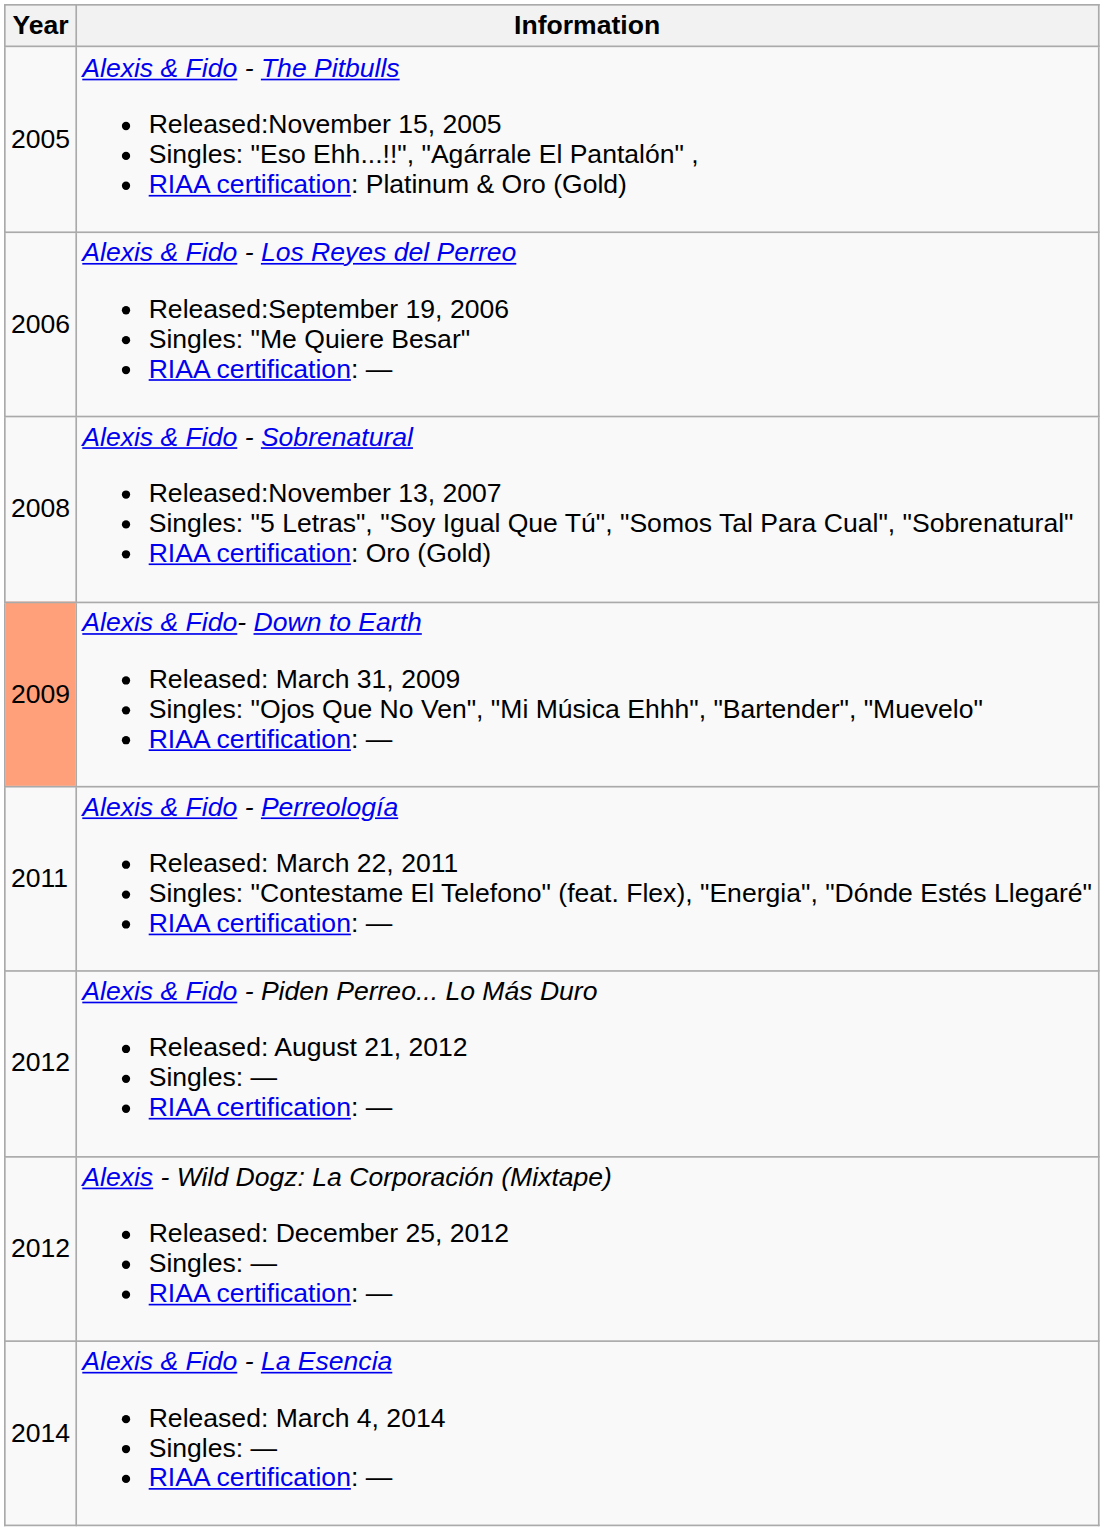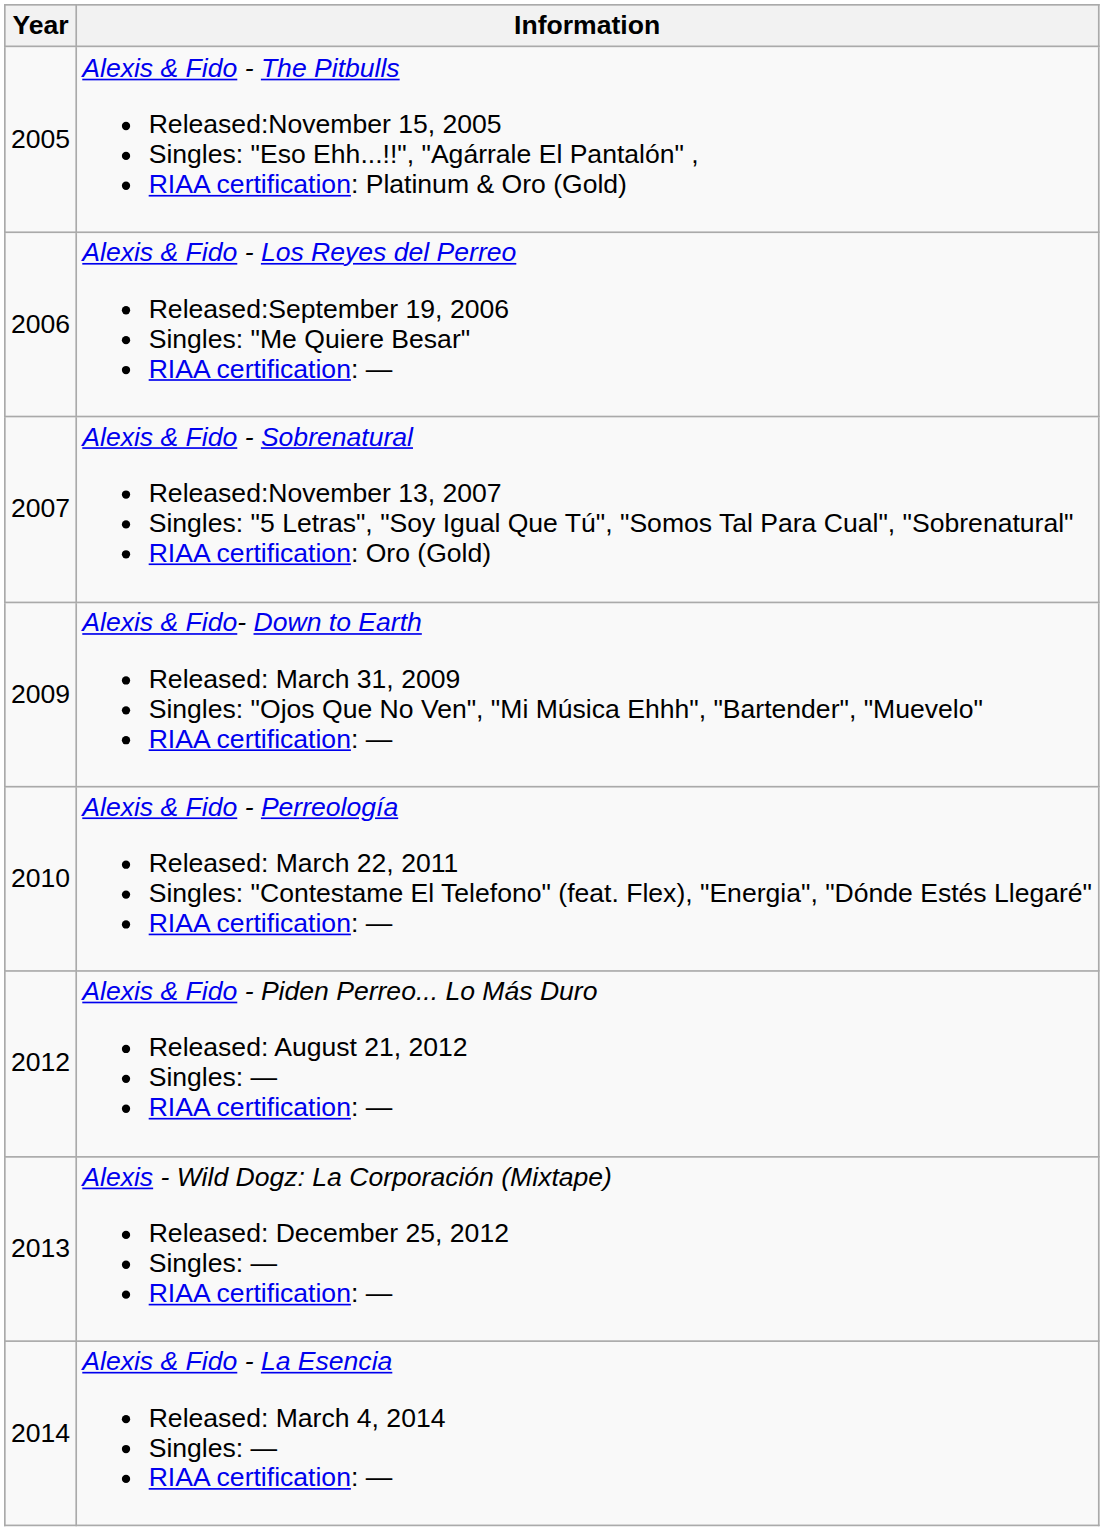(40, 508) 2008 -> (40, 508) 2007
(40, 693) lightsalmon background -> (40, 693) no background
(40, 878) 2011 -> (40, 878) 2010
(40, 1248) 2012 -> (40, 1248) 2013
